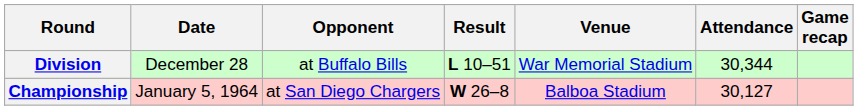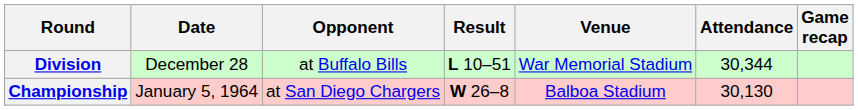(747, 91) 30,127 -> (747, 91) 30,130
